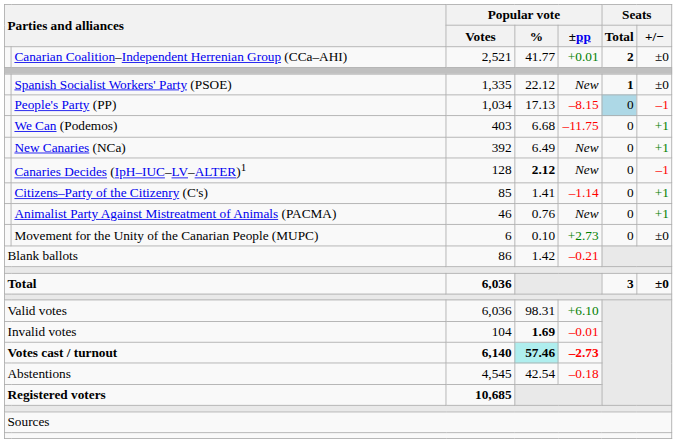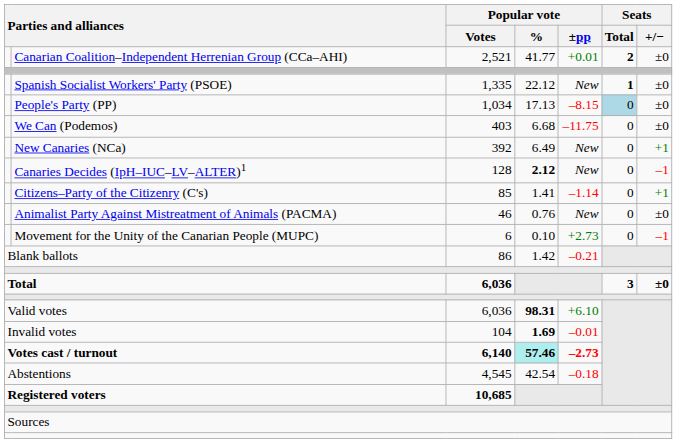(662, 105) –1 -> (662, 105) ±0
(662, 126) +1 -> (662, 126) ±0
(662, 214) +1 -> (662, 214) ±0
(662, 235) ±0 -> (662, 235) –1
(540, 310) normal -> (540, 310) bold
